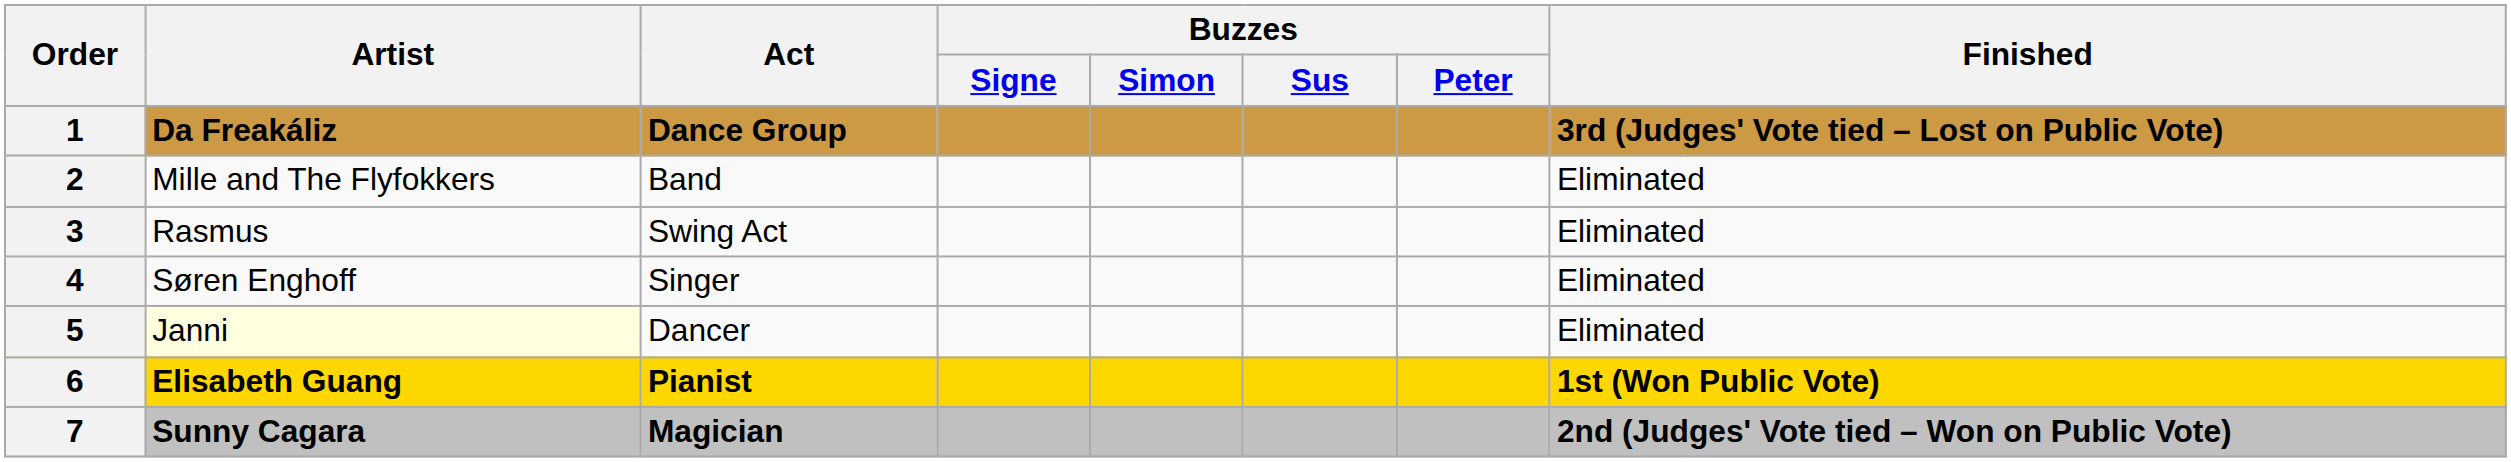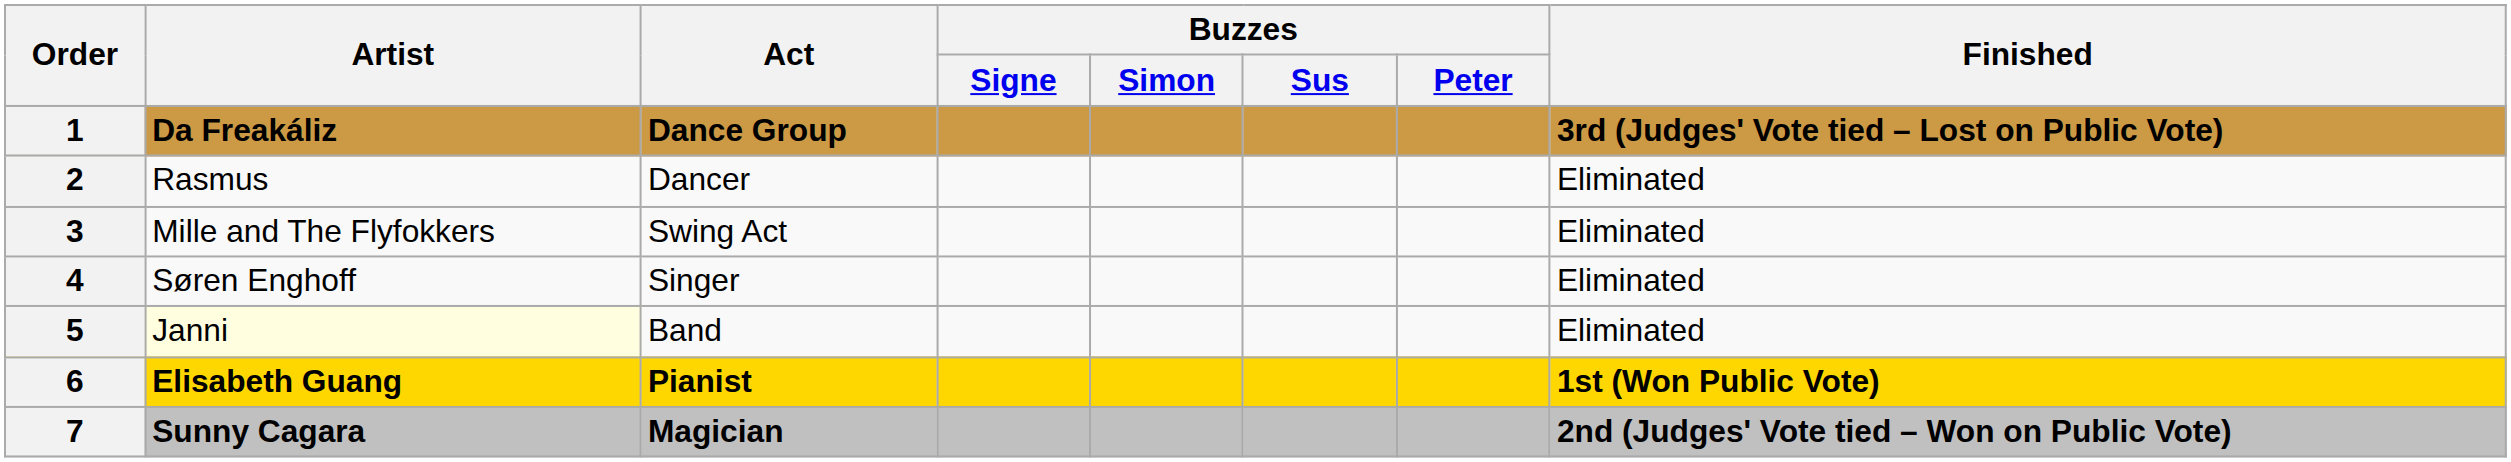(324, 180) Mille and The Flyfokkers -> (210, 180) Rasmus
(685, 180) Band -> (699, 180) Dancer
(210, 230) Rasmus -> (324, 230) Mille and The Flyfokkers
(699, 331) Dancer -> (685, 331) Band
